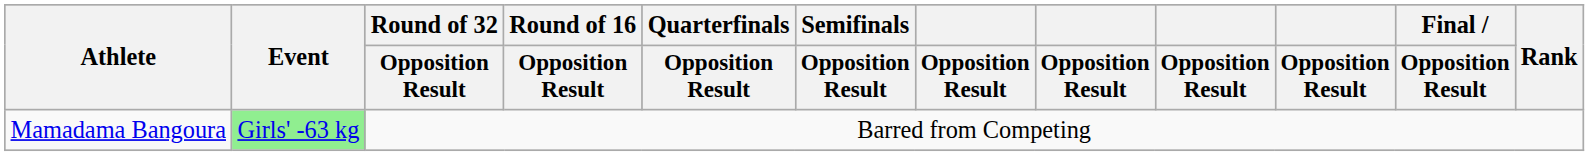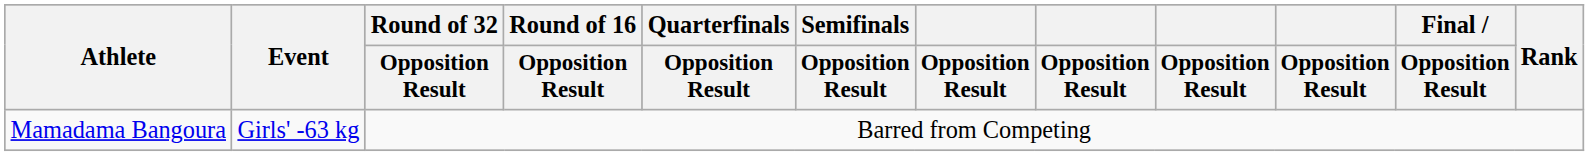(298, 130) lightgreen background -> (298, 130) no background
